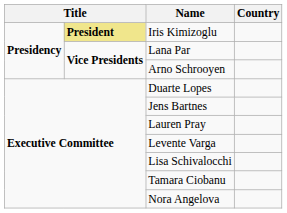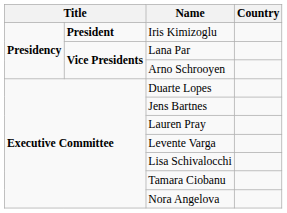(90, 32) khaki background -> (90, 32) no background
